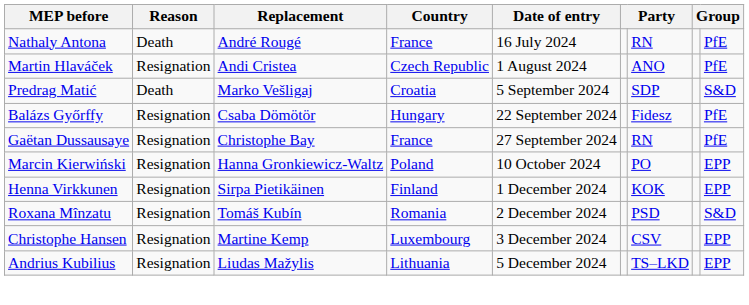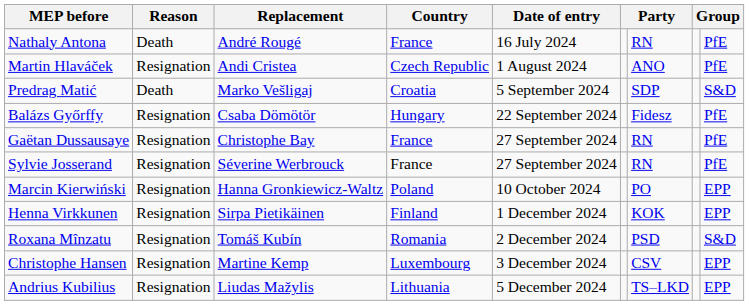+ row: (60, 164)
